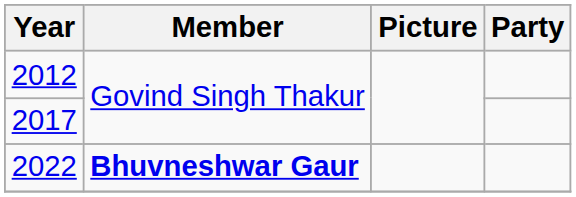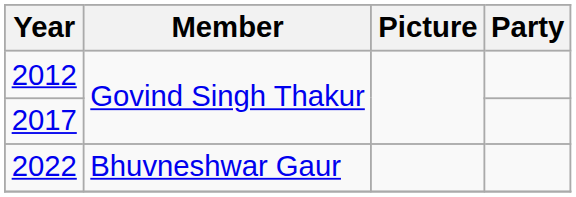(225, 167) bold -> (216, 167) normal
